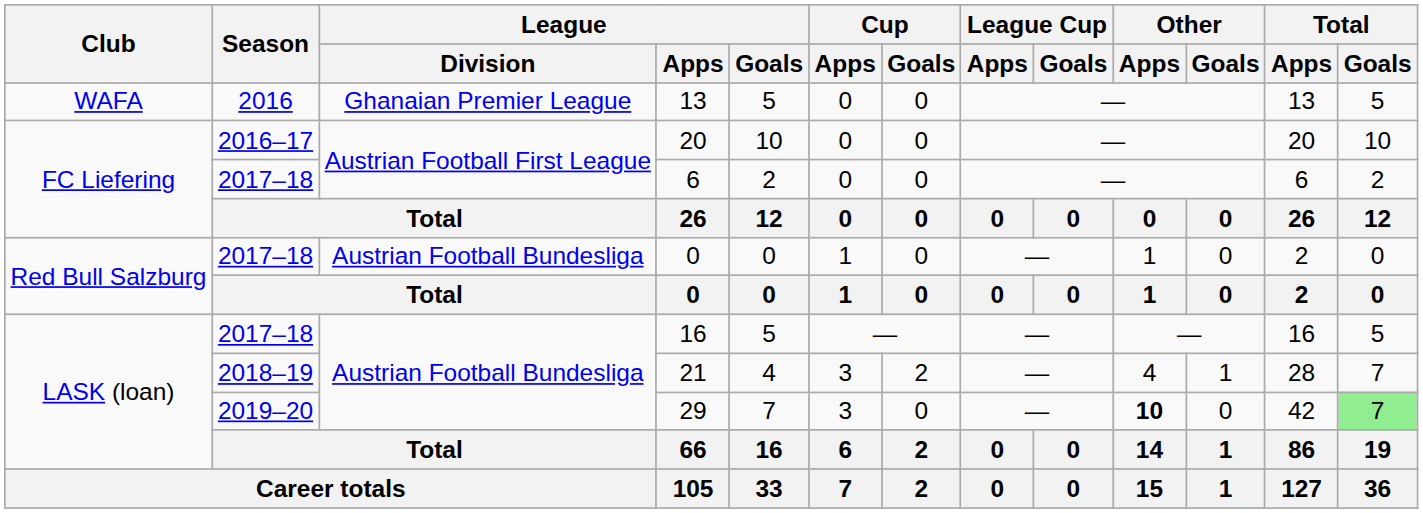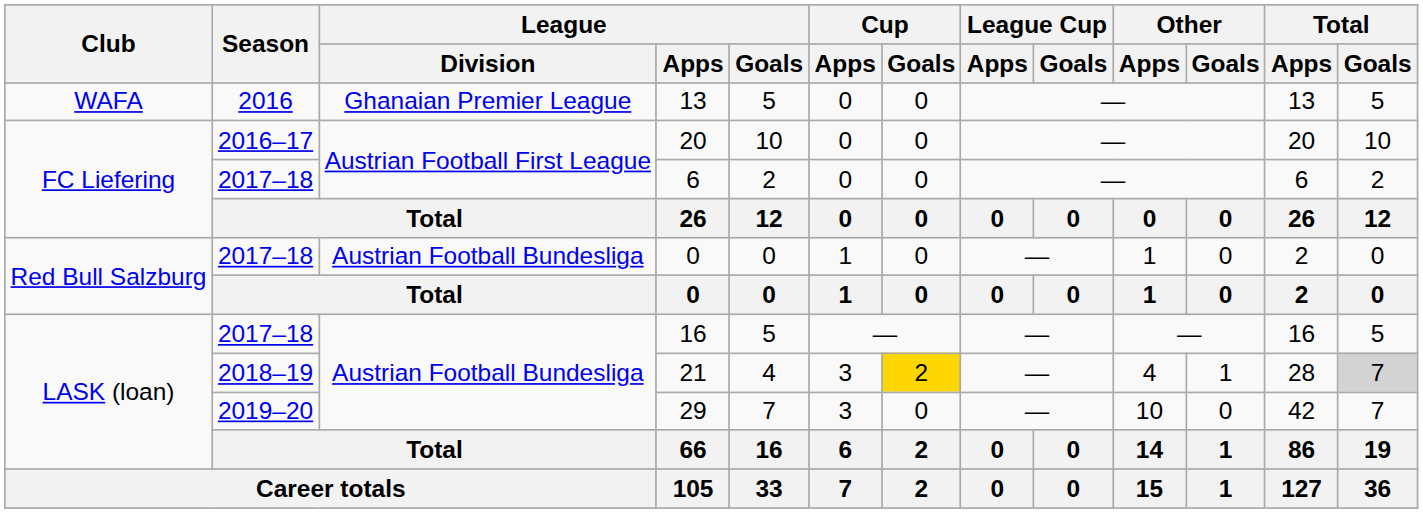(921, 373) no background -> (921, 373) gold background
(1378, 373) no background -> (1378, 373) lightgrey background
(1149, 411) bold -> (1149, 411) normal
(1378, 411) lightgreen background -> (1378, 411) no background
